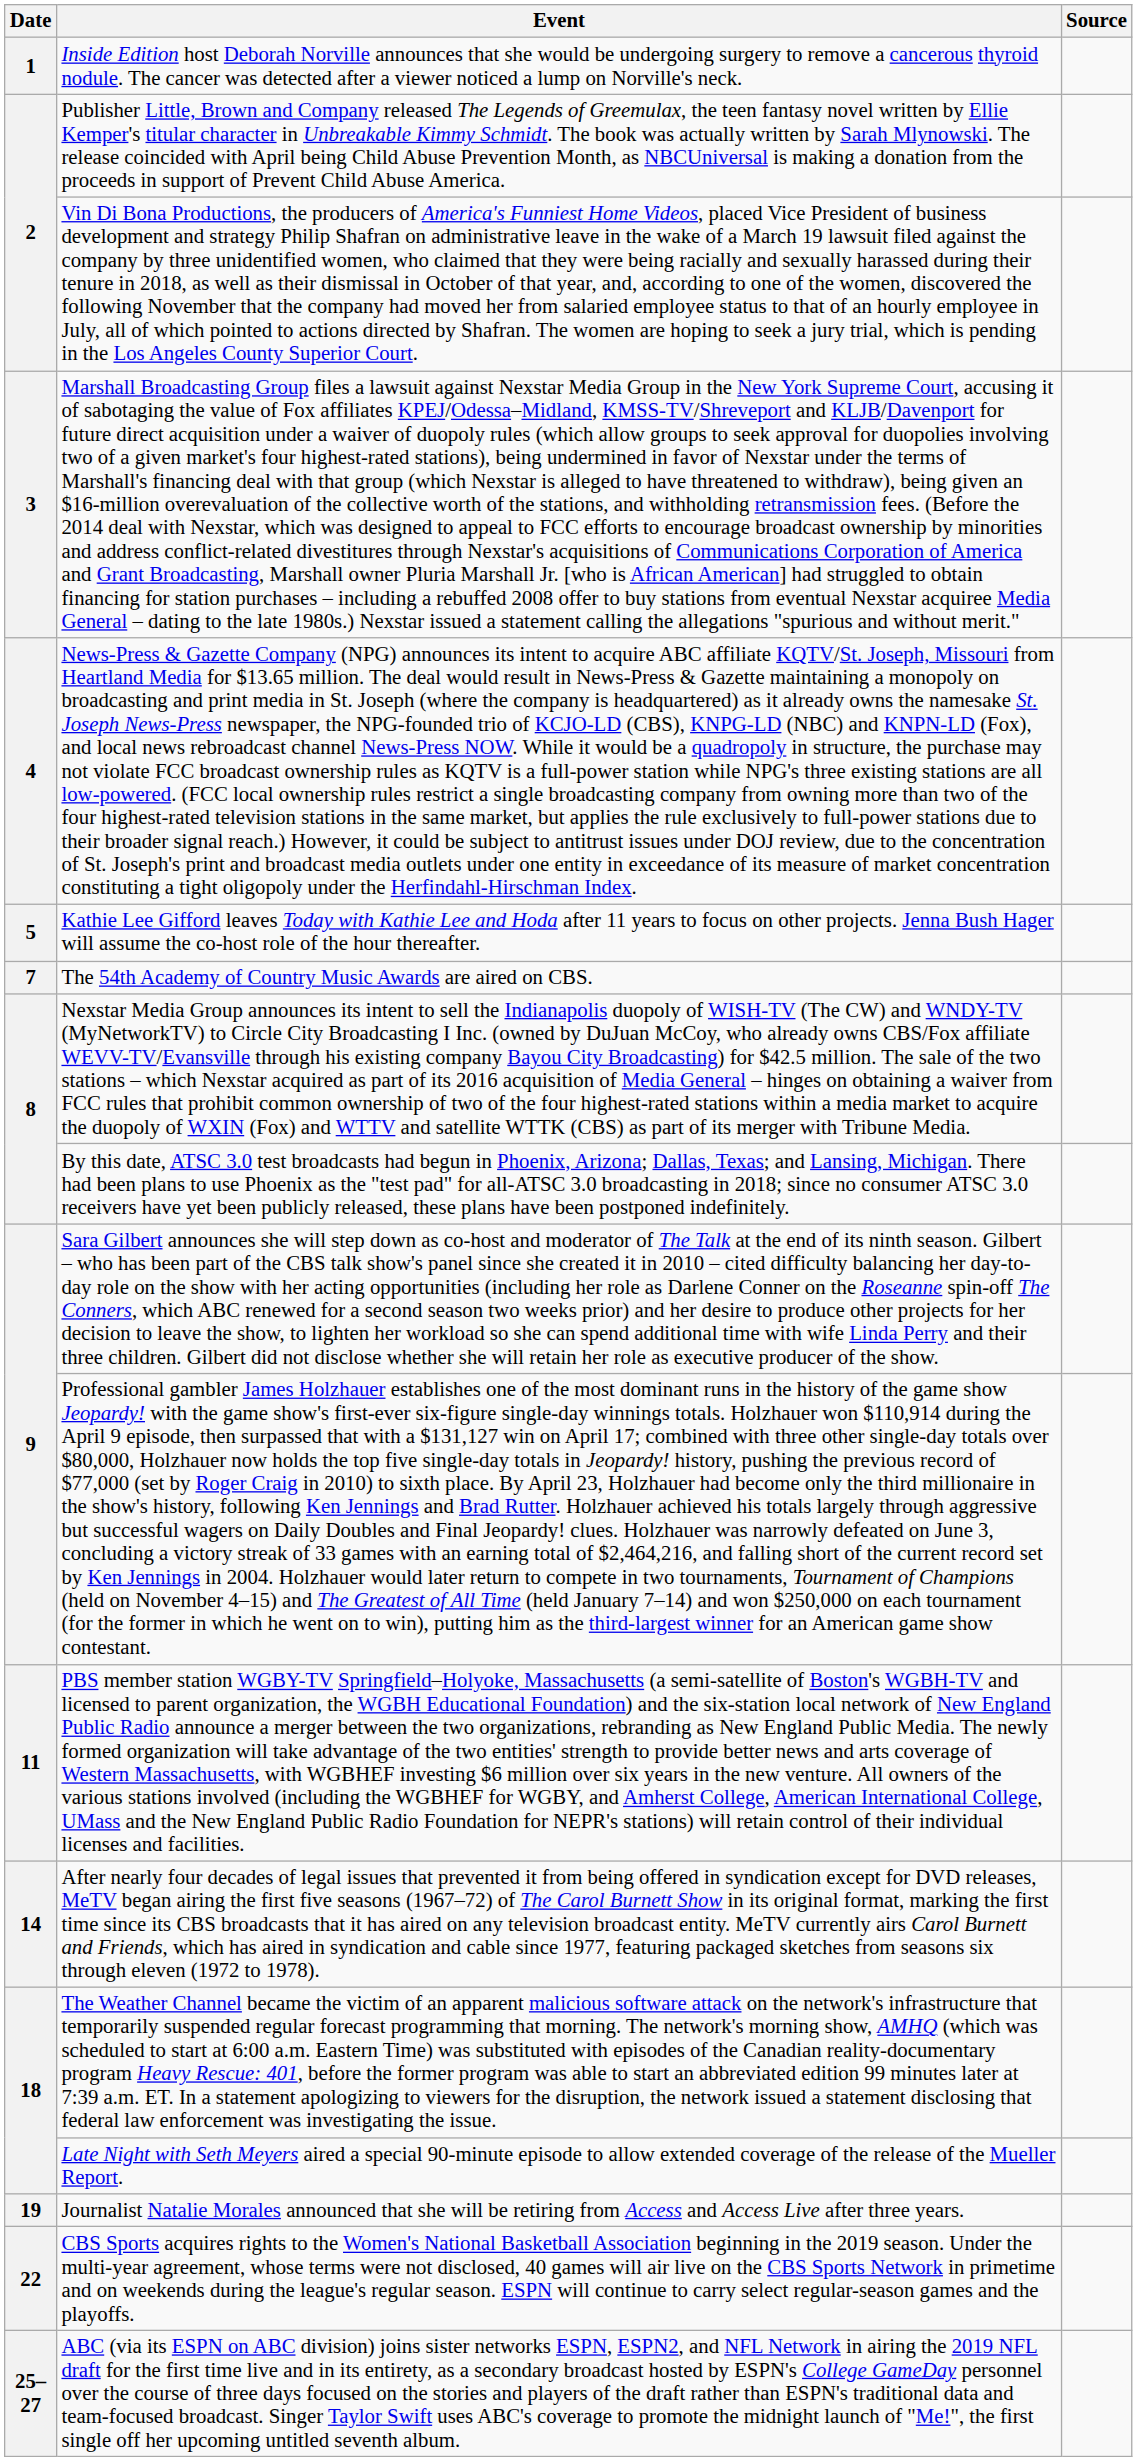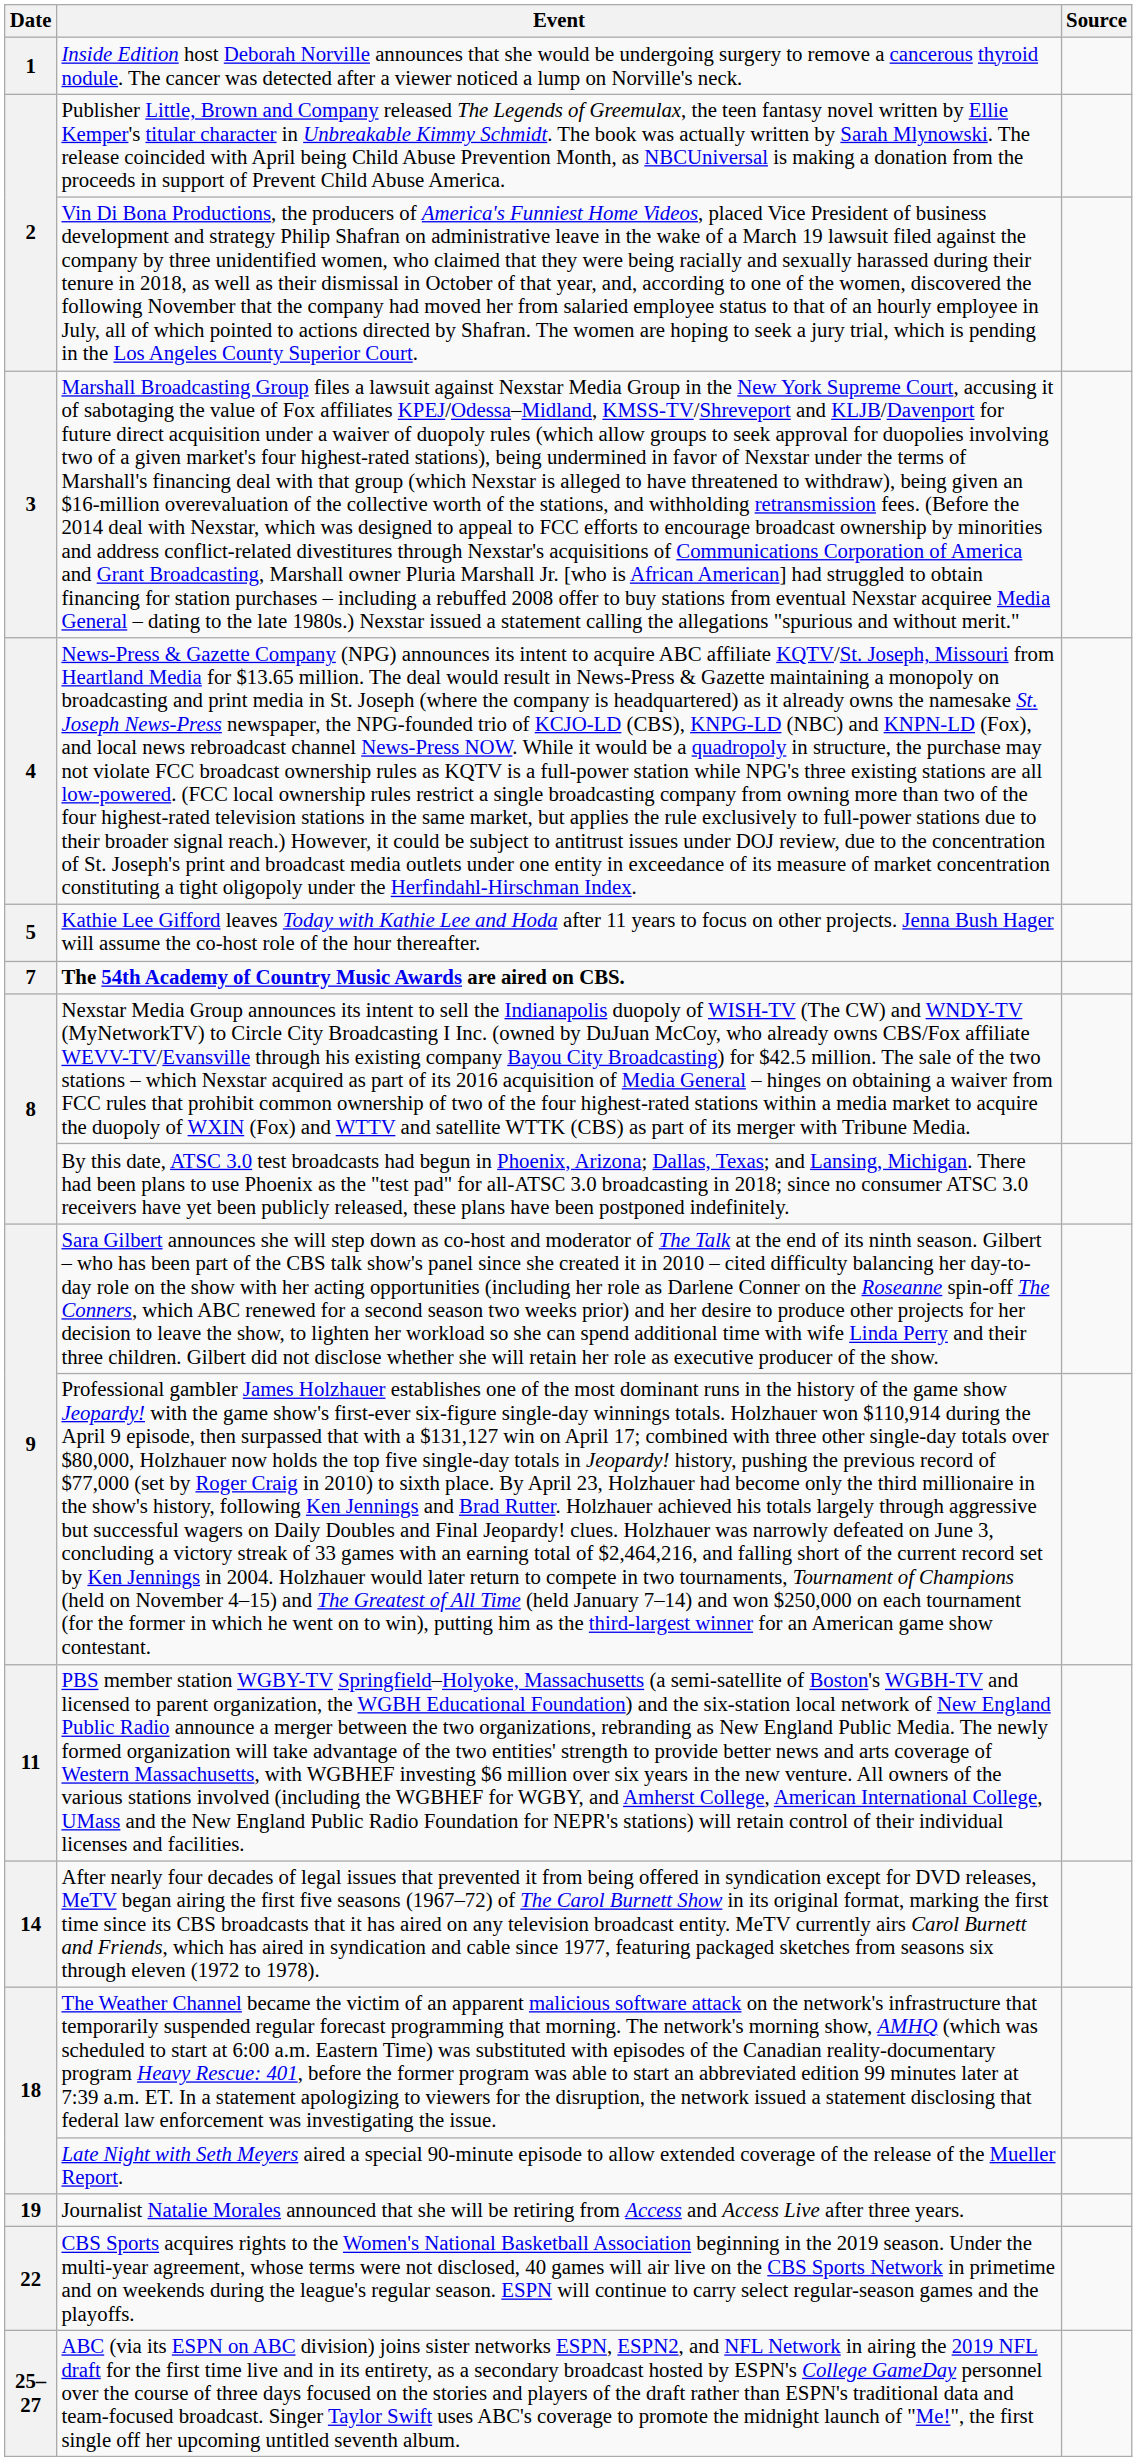(327, 977) normal -> (343, 977) bold
